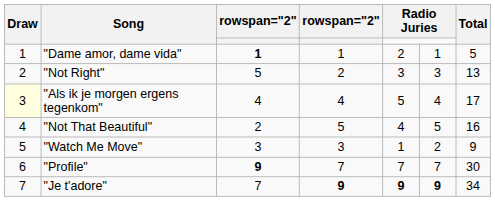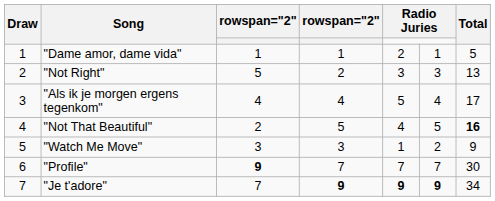(258, 53) bold -> (258, 53) normal
(23, 100) lightyellow background -> (23, 100) no background
(473, 127) normal -> (473, 127) bold
